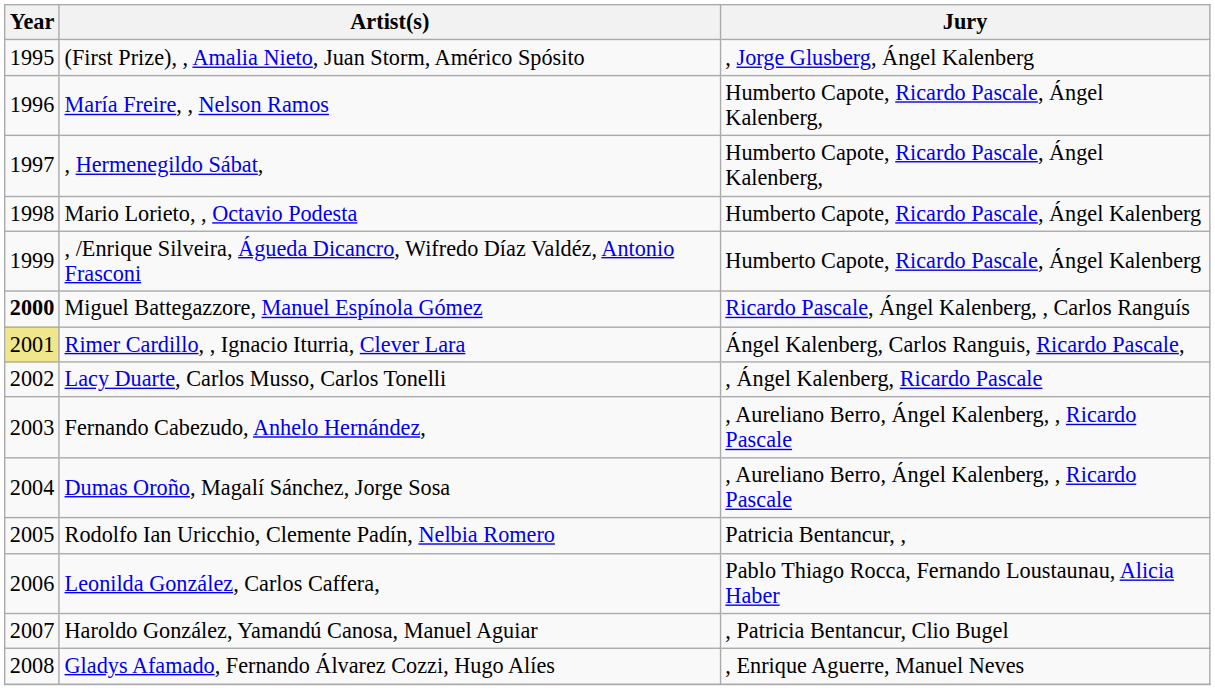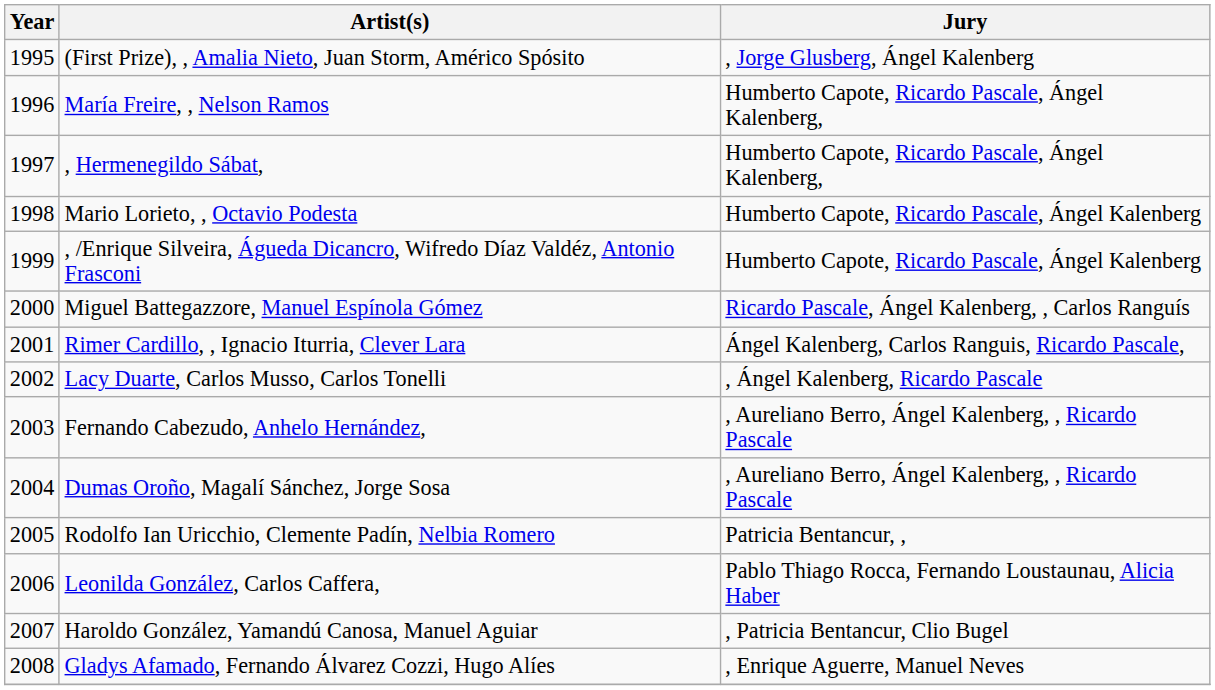(32, 308) bold -> (32, 308) normal
(32, 344) khaki background -> (32, 344) no background
